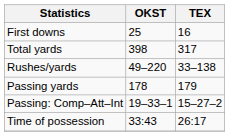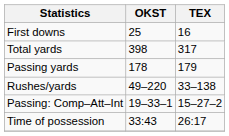rows swapped: (42, 67) <-> (43, 85)
